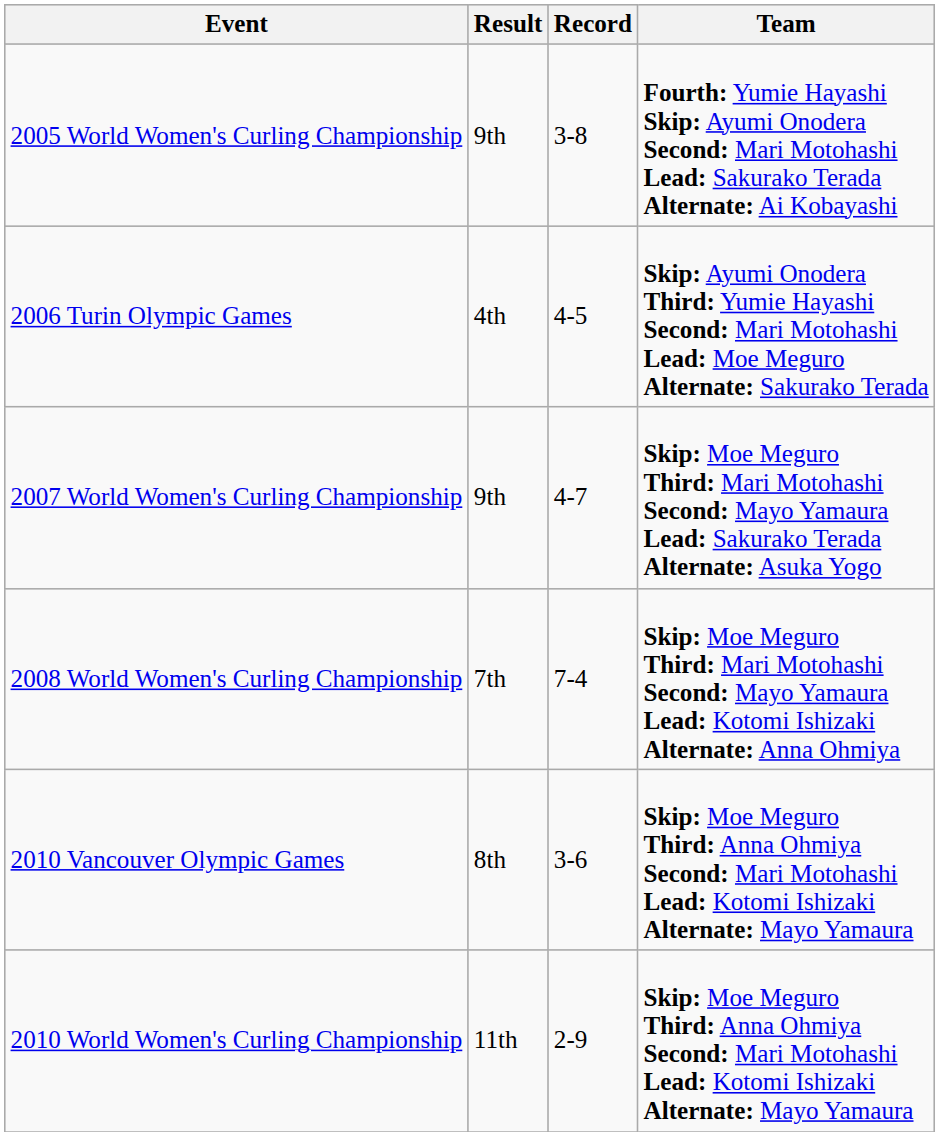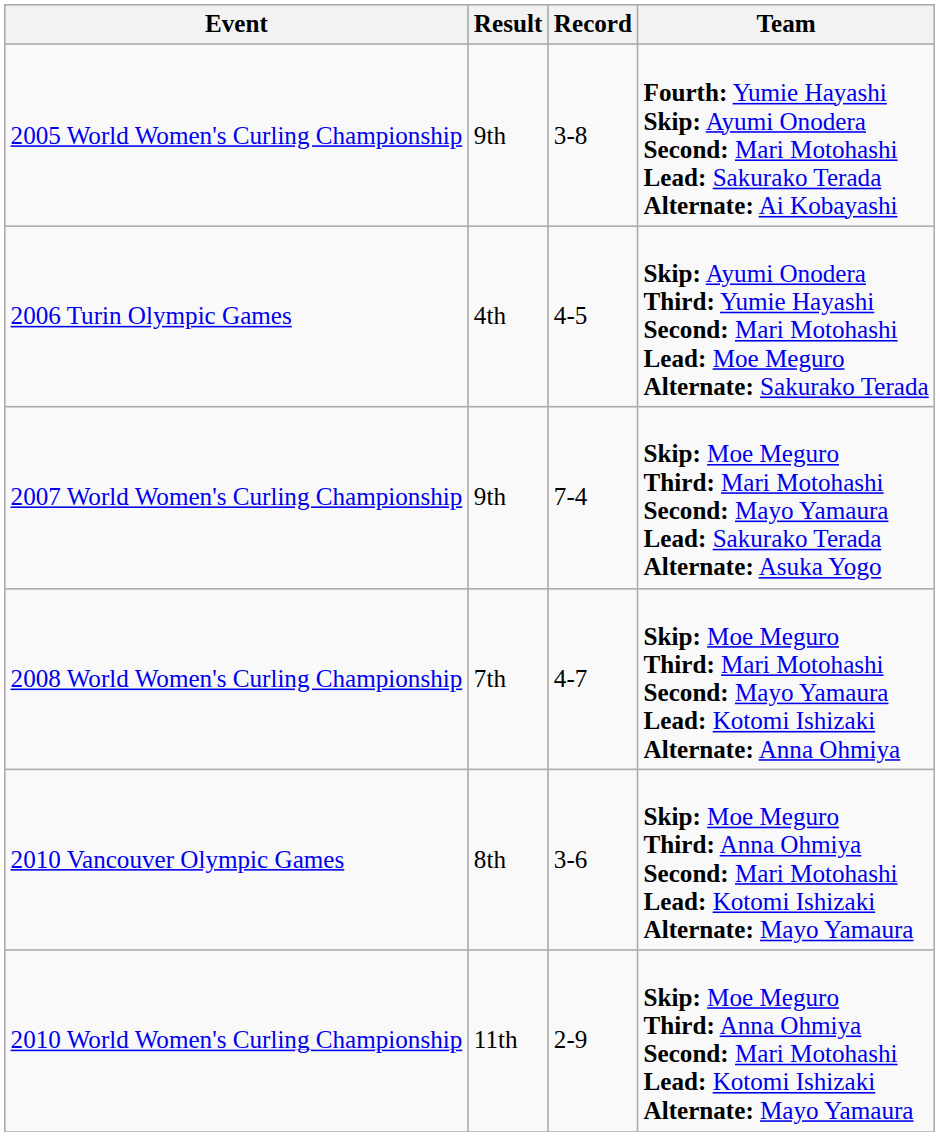(571, 497) 4-7 -> (571, 497) 7-4
(571, 678) 7-4 -> (571, 678) 4-7
